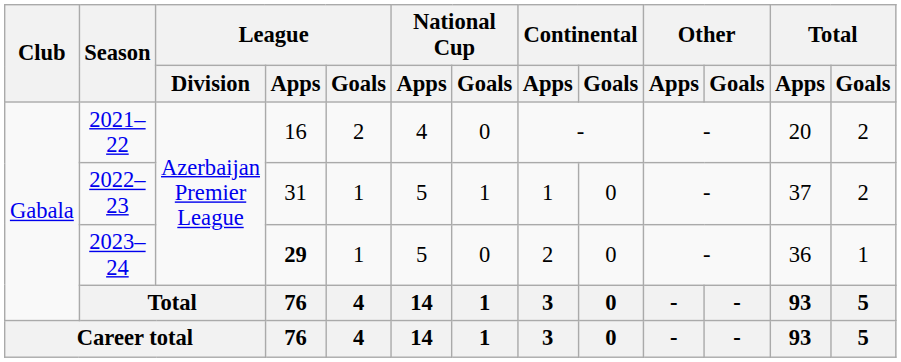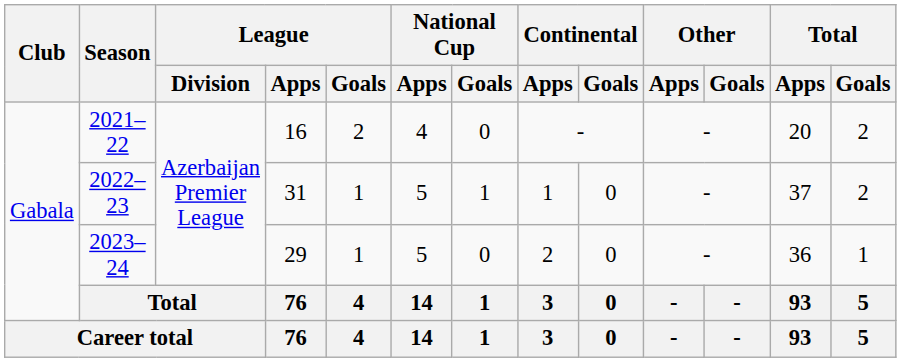(295, 254) bold -> (295, 254) normal
